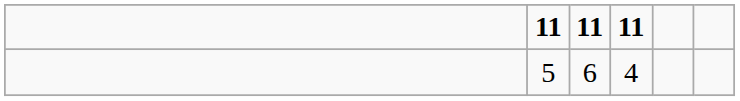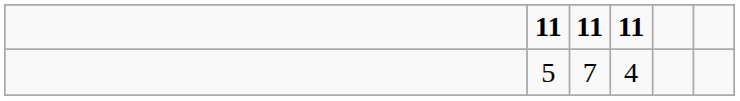(590, 71) 6 -> (590, 71) 7
